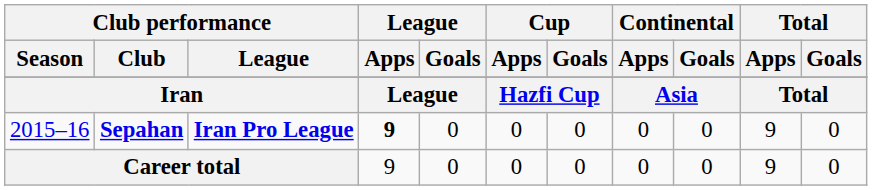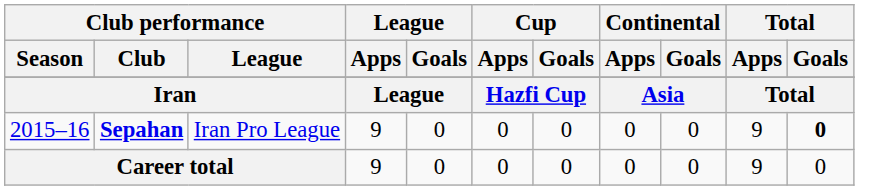(274, 130) bold -> (267, 130) normal
(389, 130) bold -> (376, 130) normal
(834, 130) normal -> (820, 130) bold
